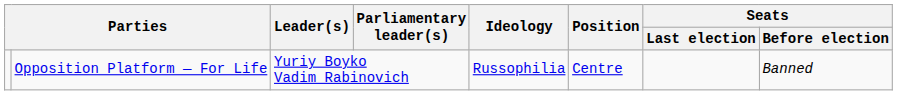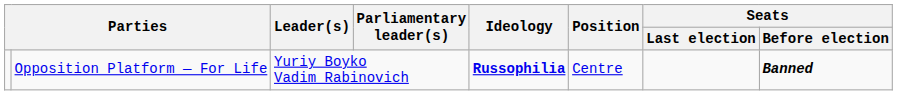(519, 70) normal -> (519, 70) bold
(788, 70) normal -> (788, 70) bold
